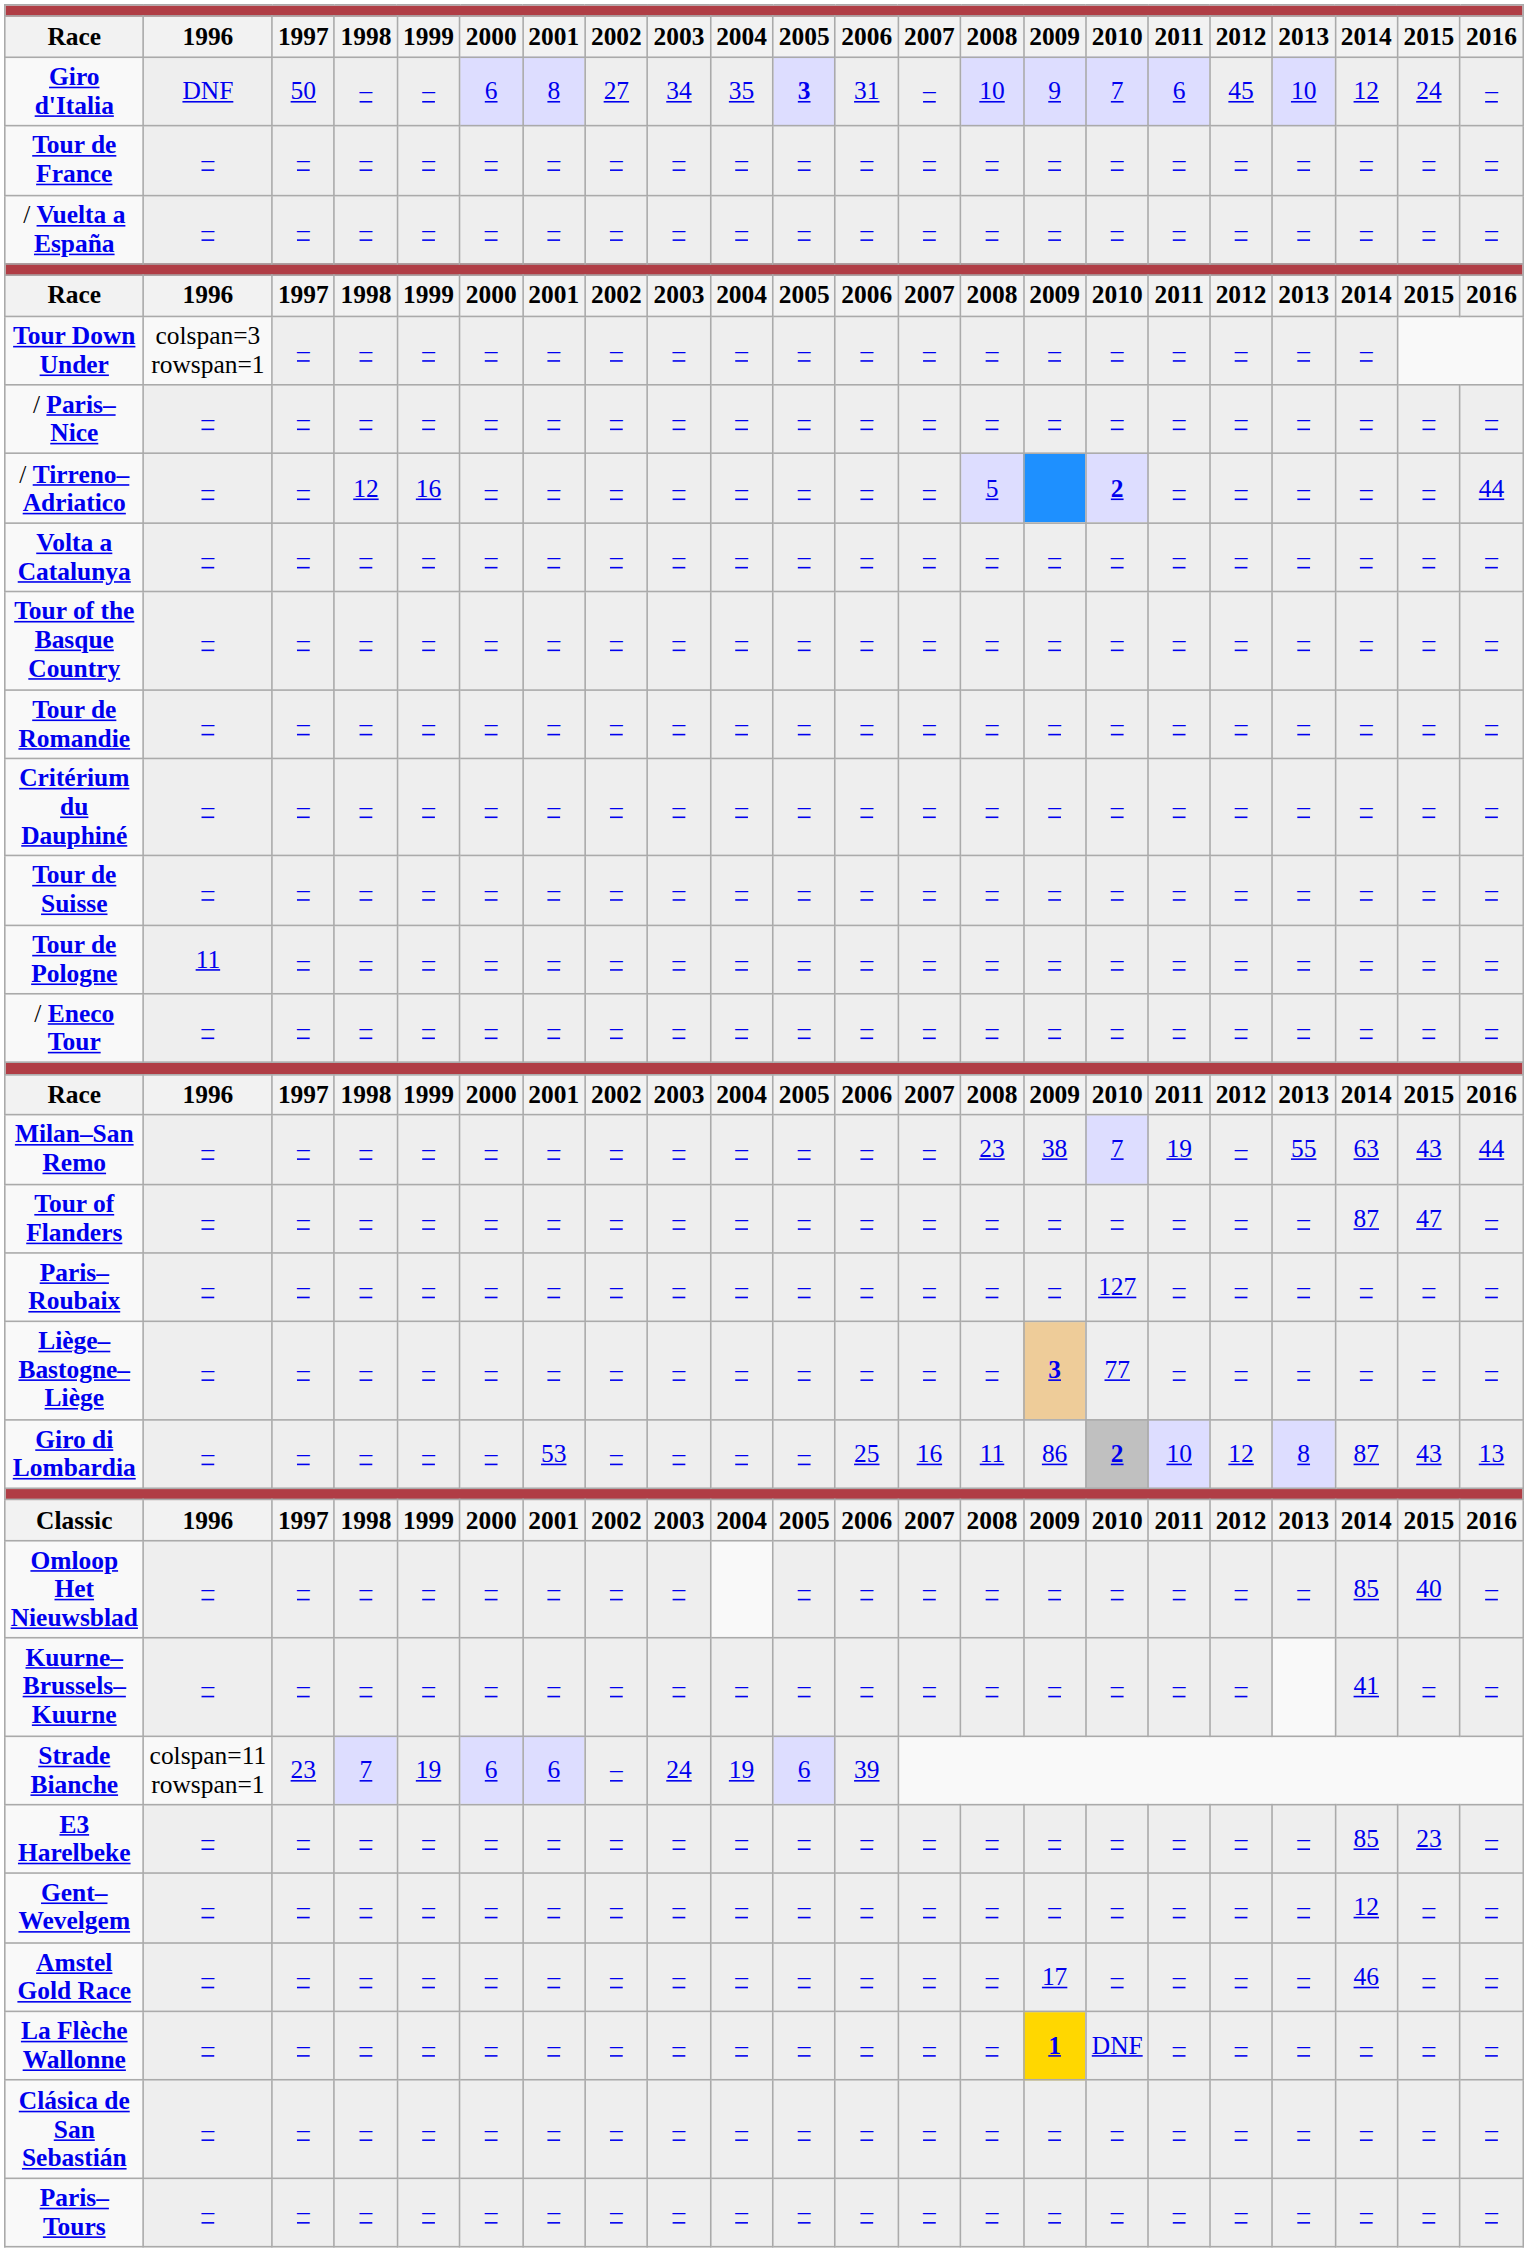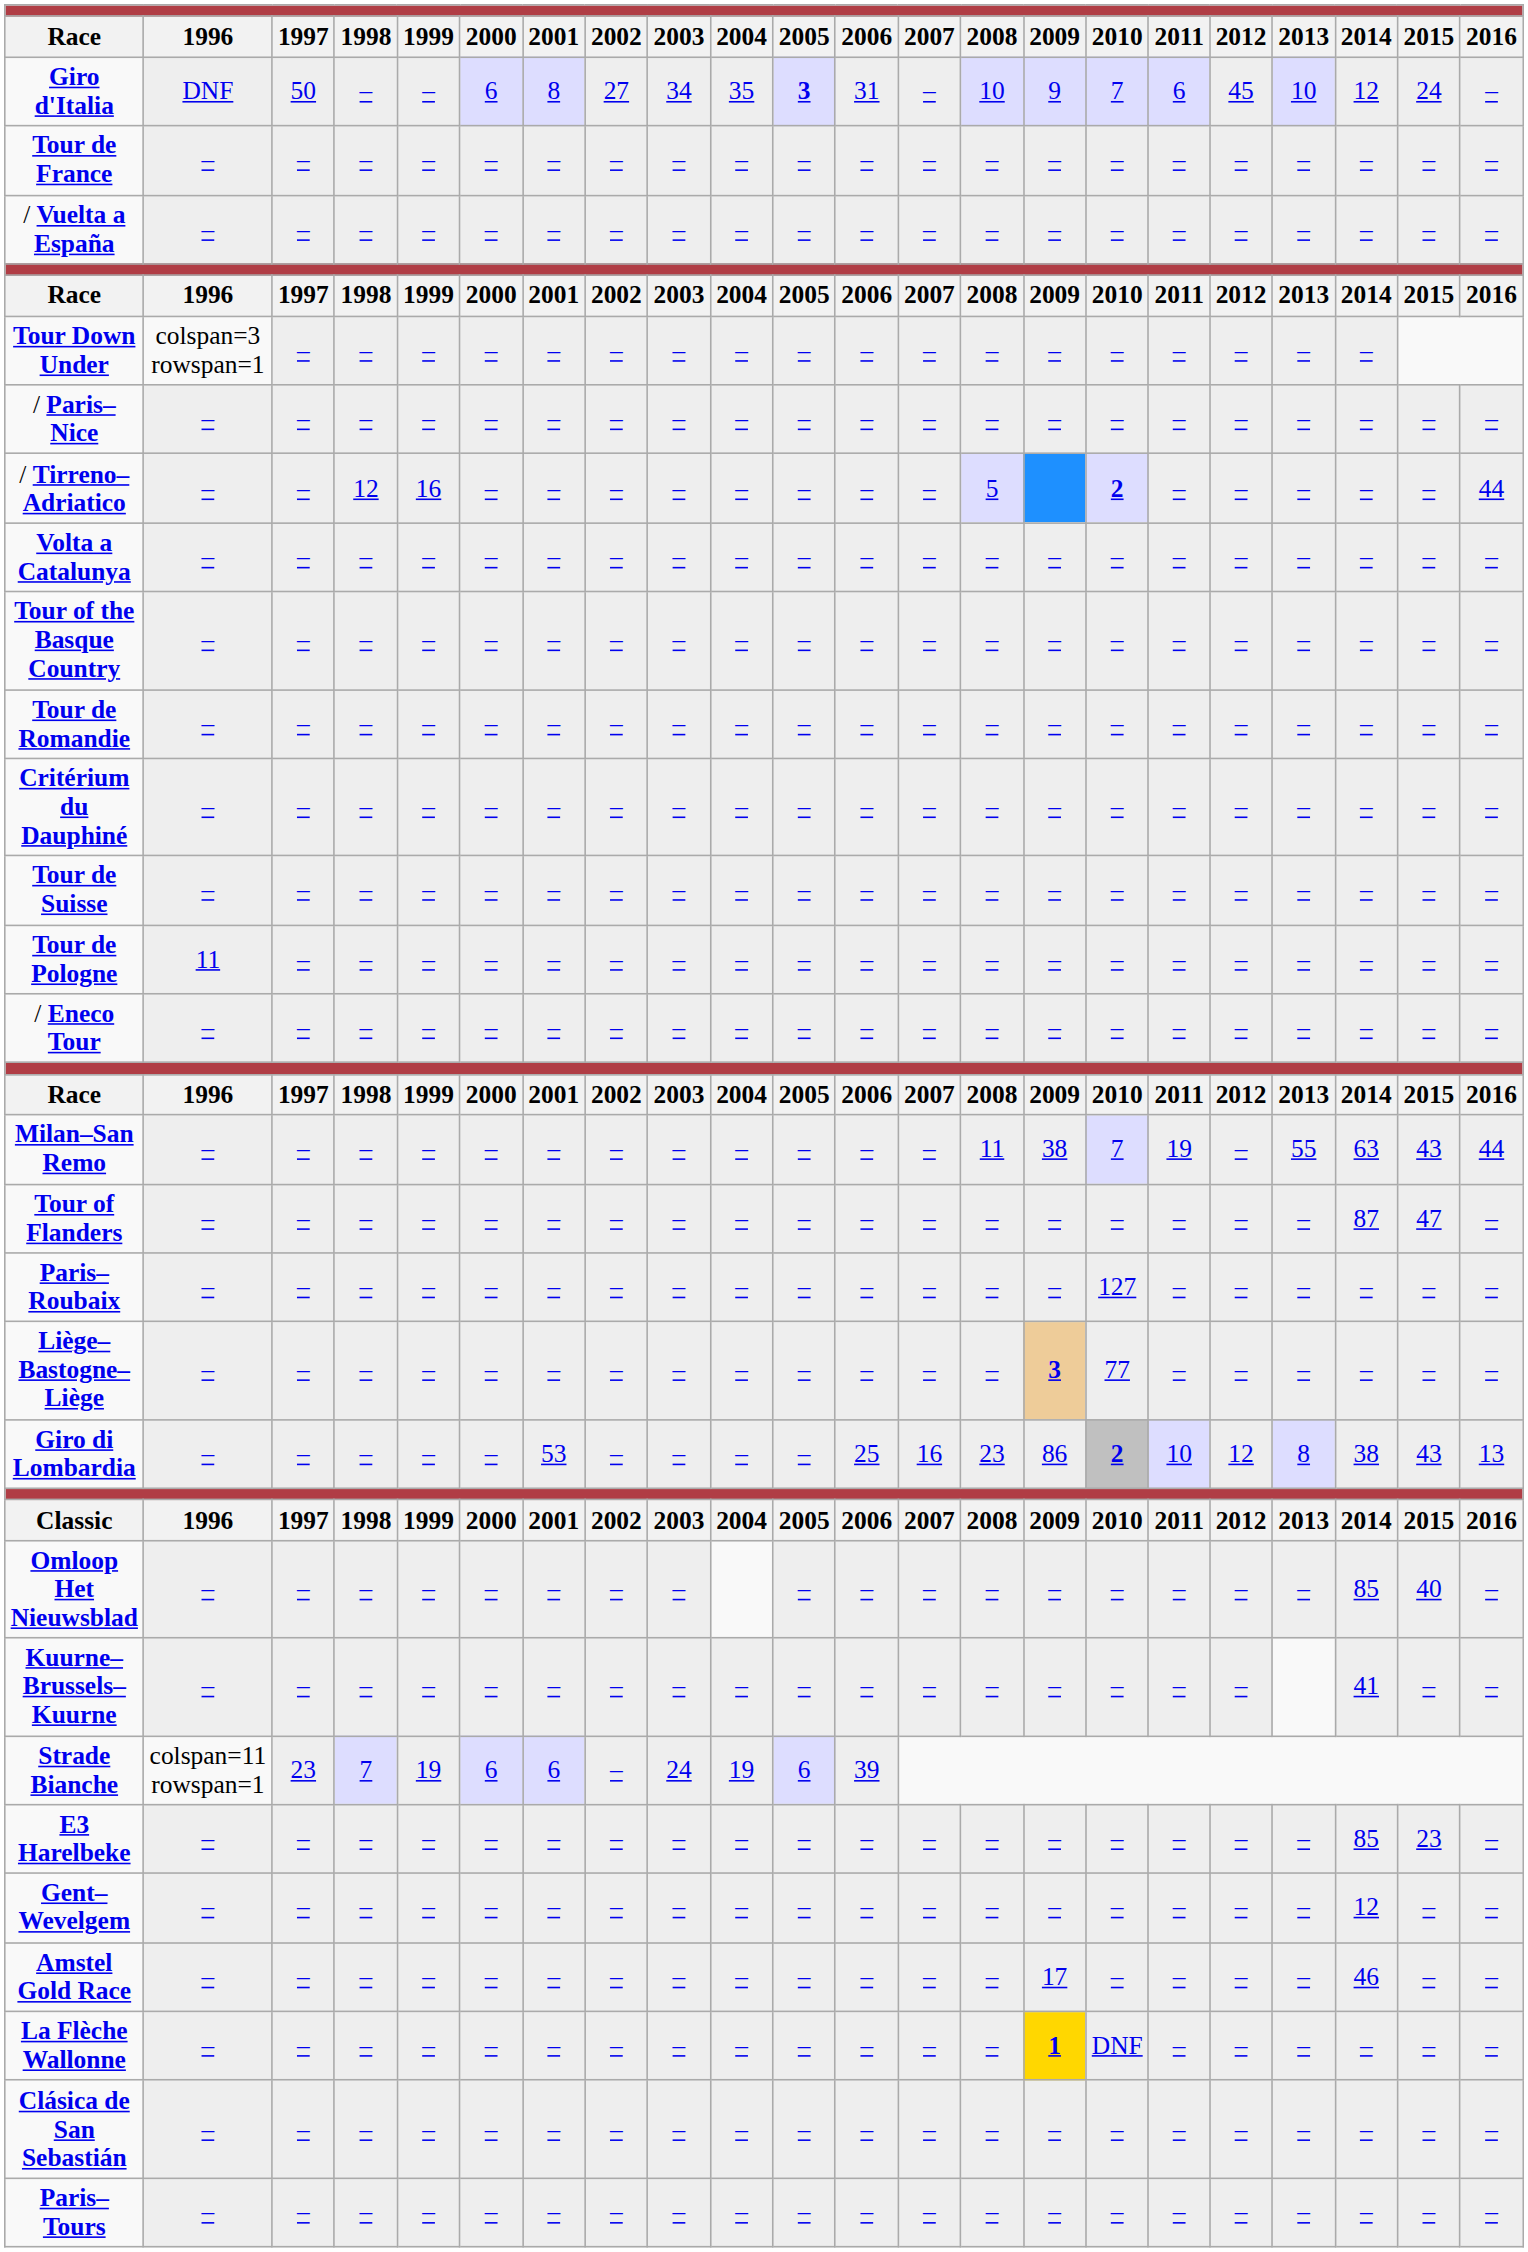(992, 1149) 23 -> (992, 1149) 11
(992, 1453) 11 -> (992, 1453) 23
(1366, 1453) 87 -> (1366, 1453) 38
